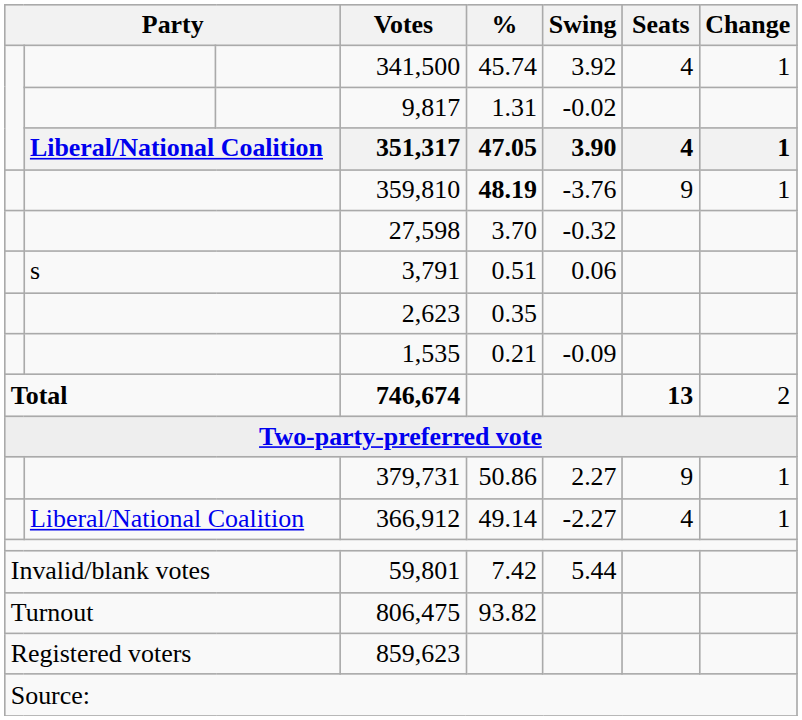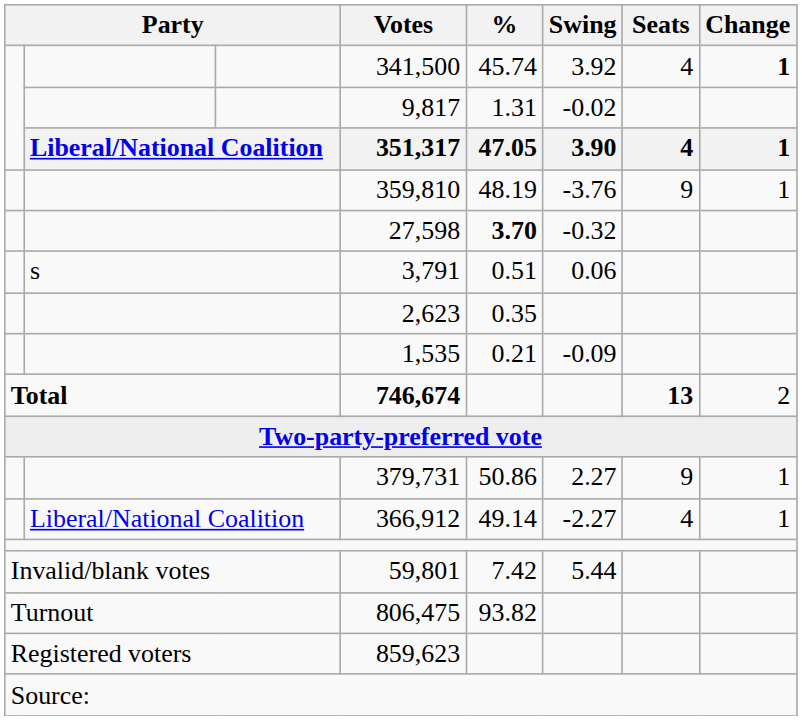(784, 66) normal -> (784, 66) bold
(508, 189) bold -> (508, 189) normal
(514, 230) normal -> (514, 230) bold
